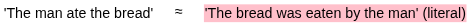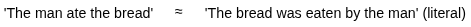(335, 13) pink background -> (335, 13) no background
